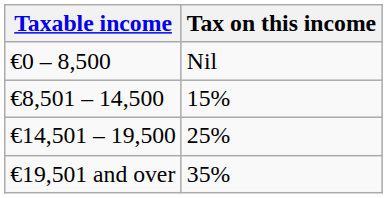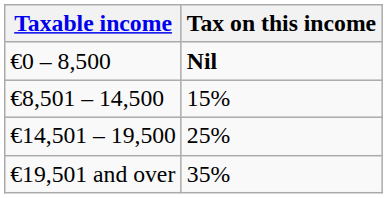(202, 60) normal -> (202, 60) bold
